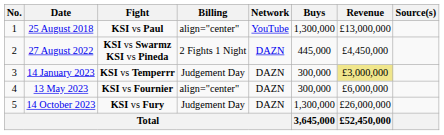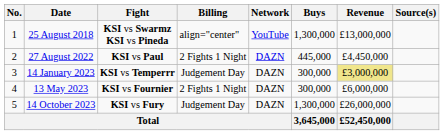(137, 28) KSI vs Paul -> (137, 34) KSI vs Swarmz KSI vs Pineda
(137, 50) KSI vs Swarmz KSI vs Pineda -> (137, 56) KSI vs Paul
(209, 89) align="center" -> (213, 89) 2 Fights 1 Night
